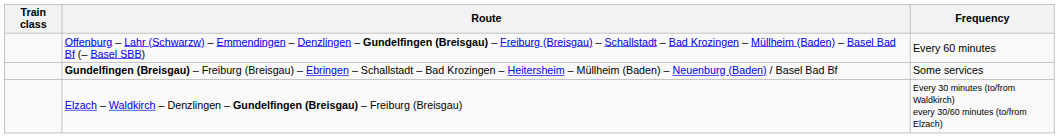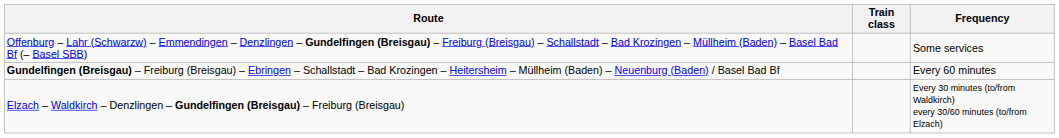columns swapped: (33, 19) <-> (486, 19)
(954, 48) Every 60 minutes -> (948, 48) Some services
(948, 71) Some services -> (954, 71) Every 60 minutes
